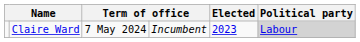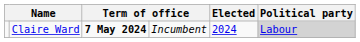(116, 30) normal -> (116, 30) bold
(224, 30) 2023 -> (224, 30) 2024
